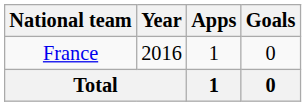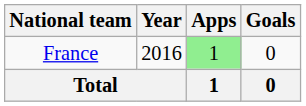(214, 52) no background -> (214, 52) lightgreen background
